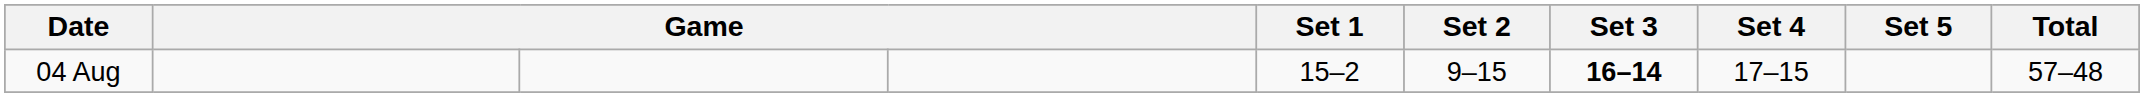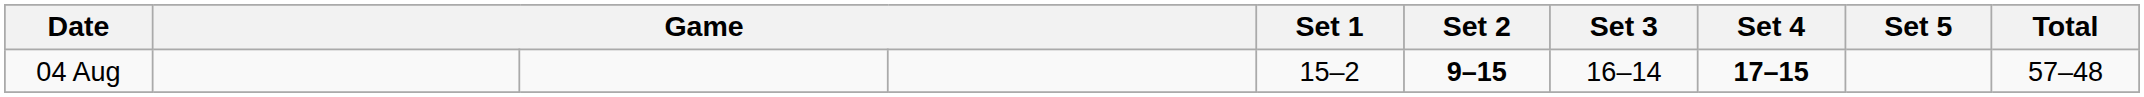(1477, 71) normal -> (1477, 71) bold
(1624, 71) bold -> (1624, 71) normal
(1771, 71) normal -> (1771, 71) bold
